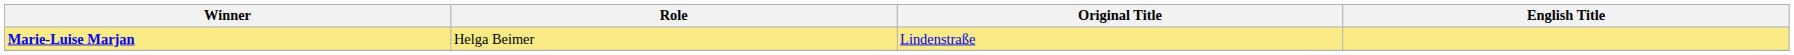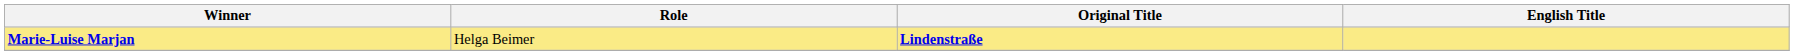(938, 38) normal -> (941, 38) bold
